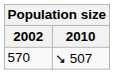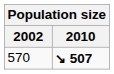(74, 58) normal -> (74, 58) bold
